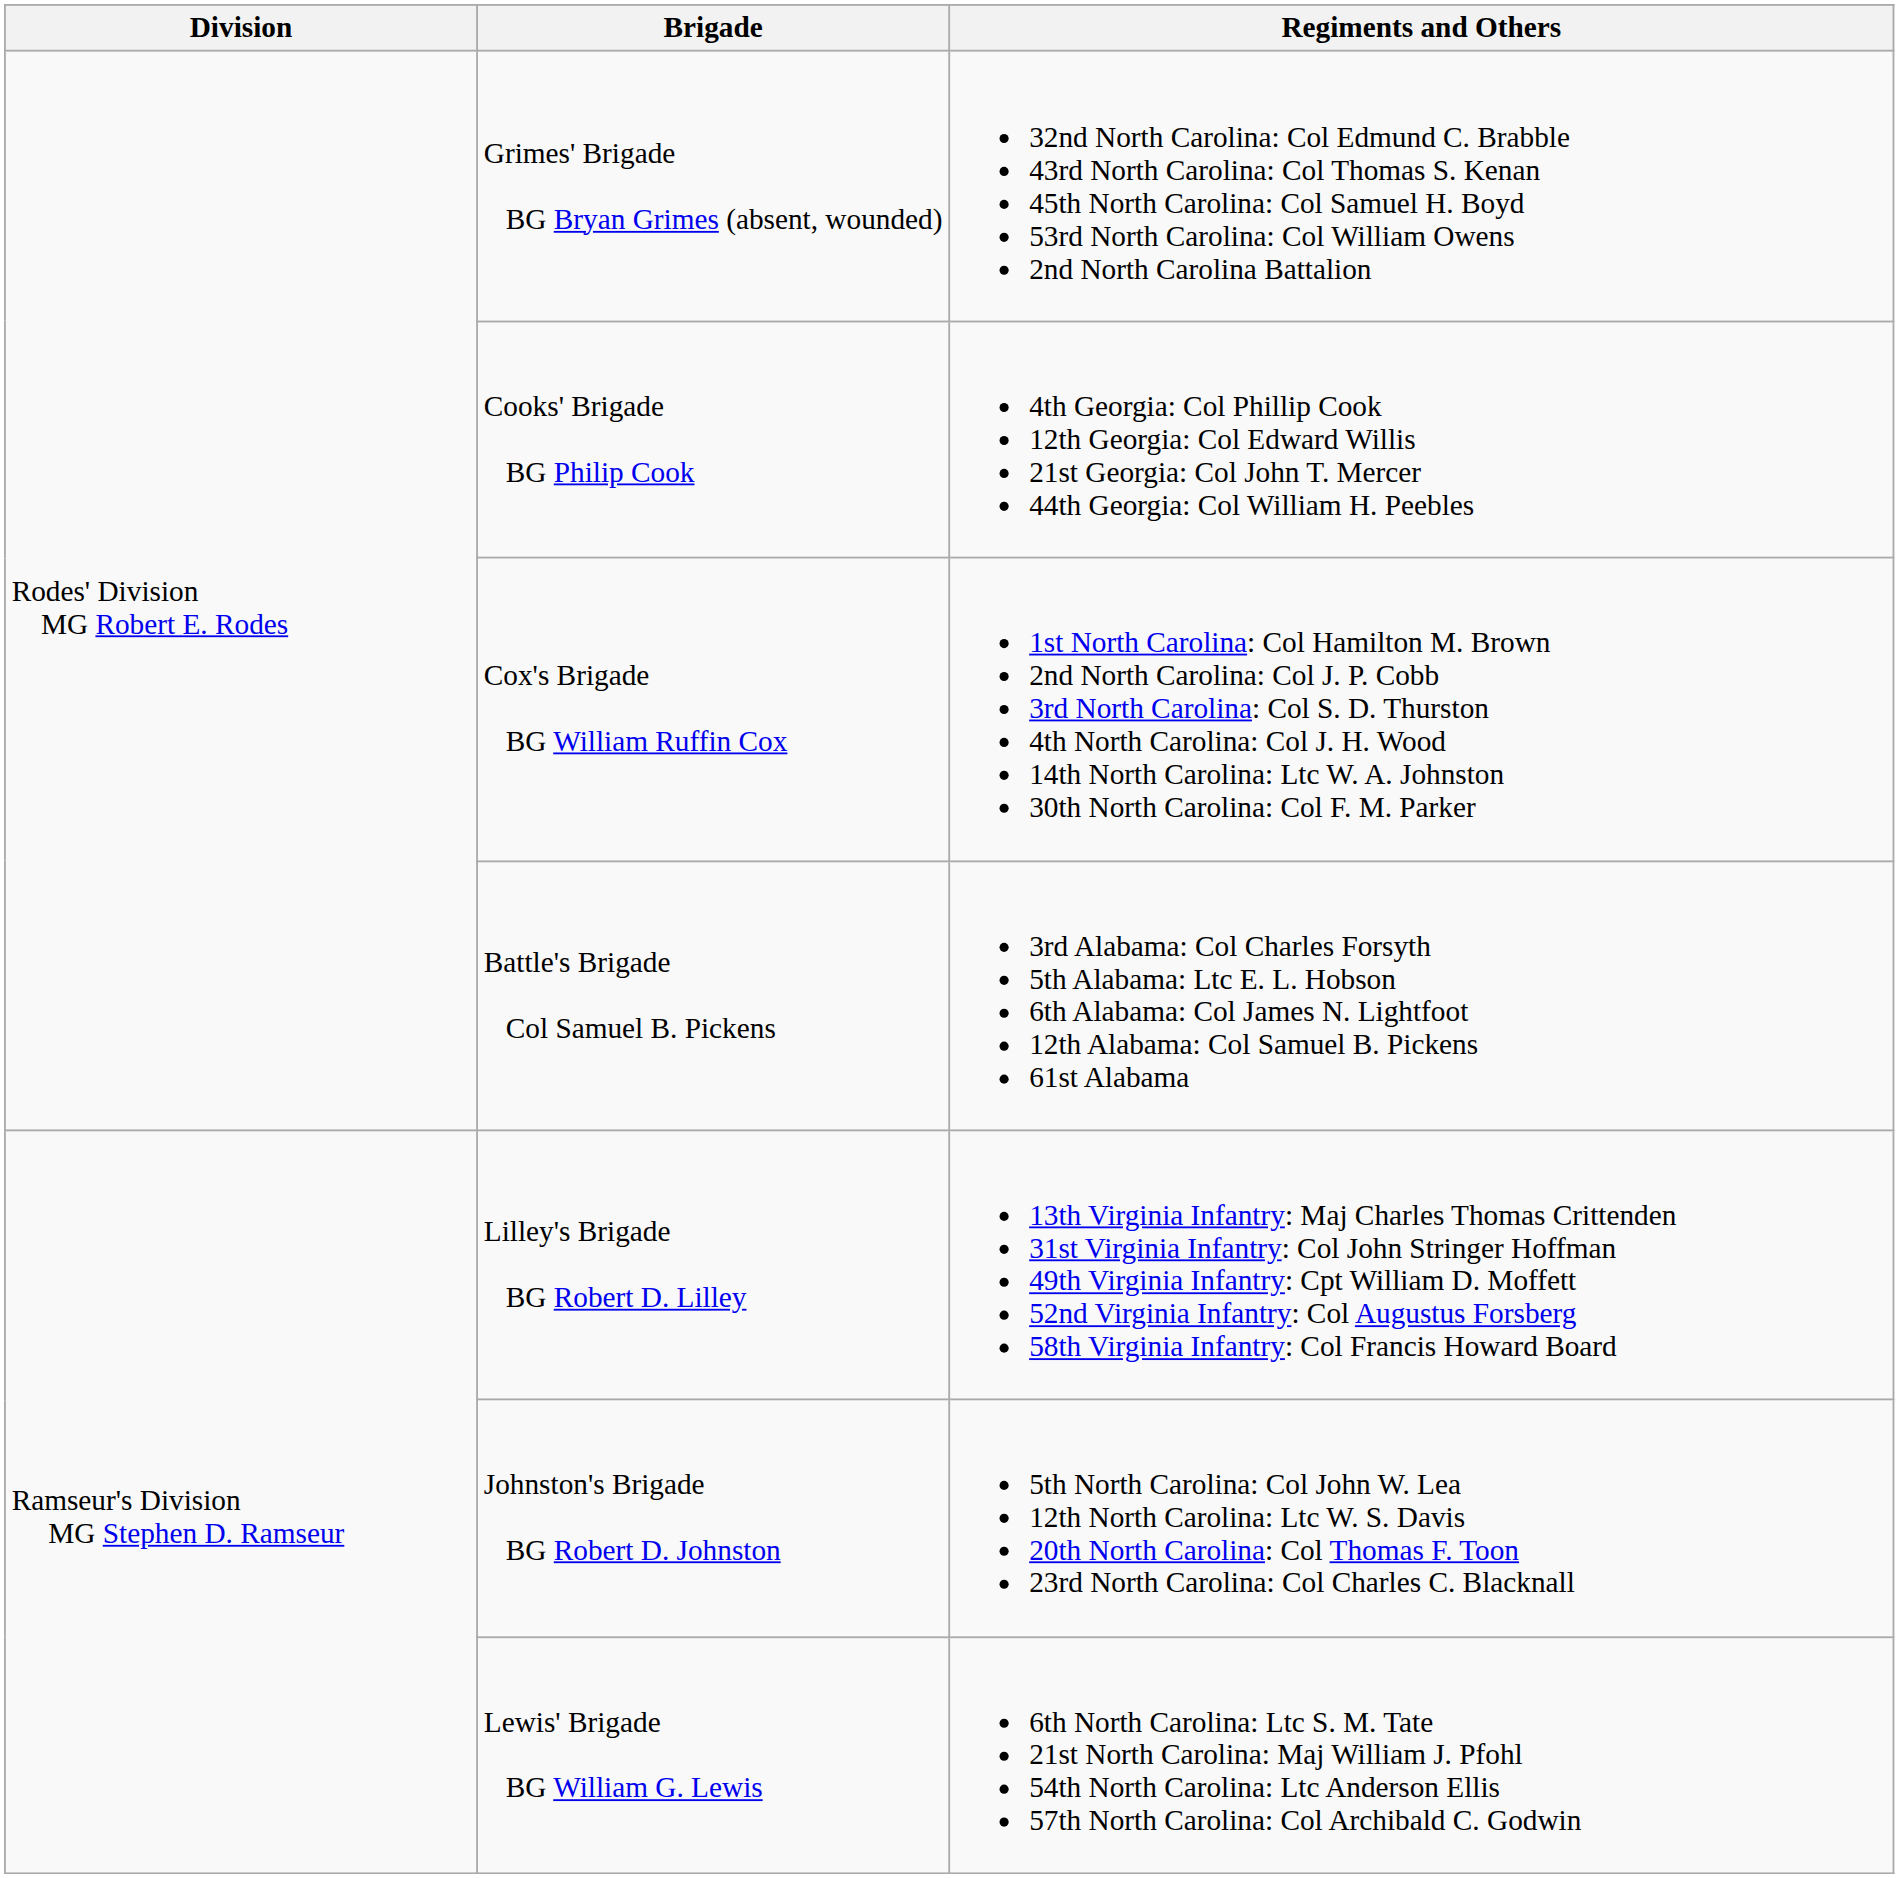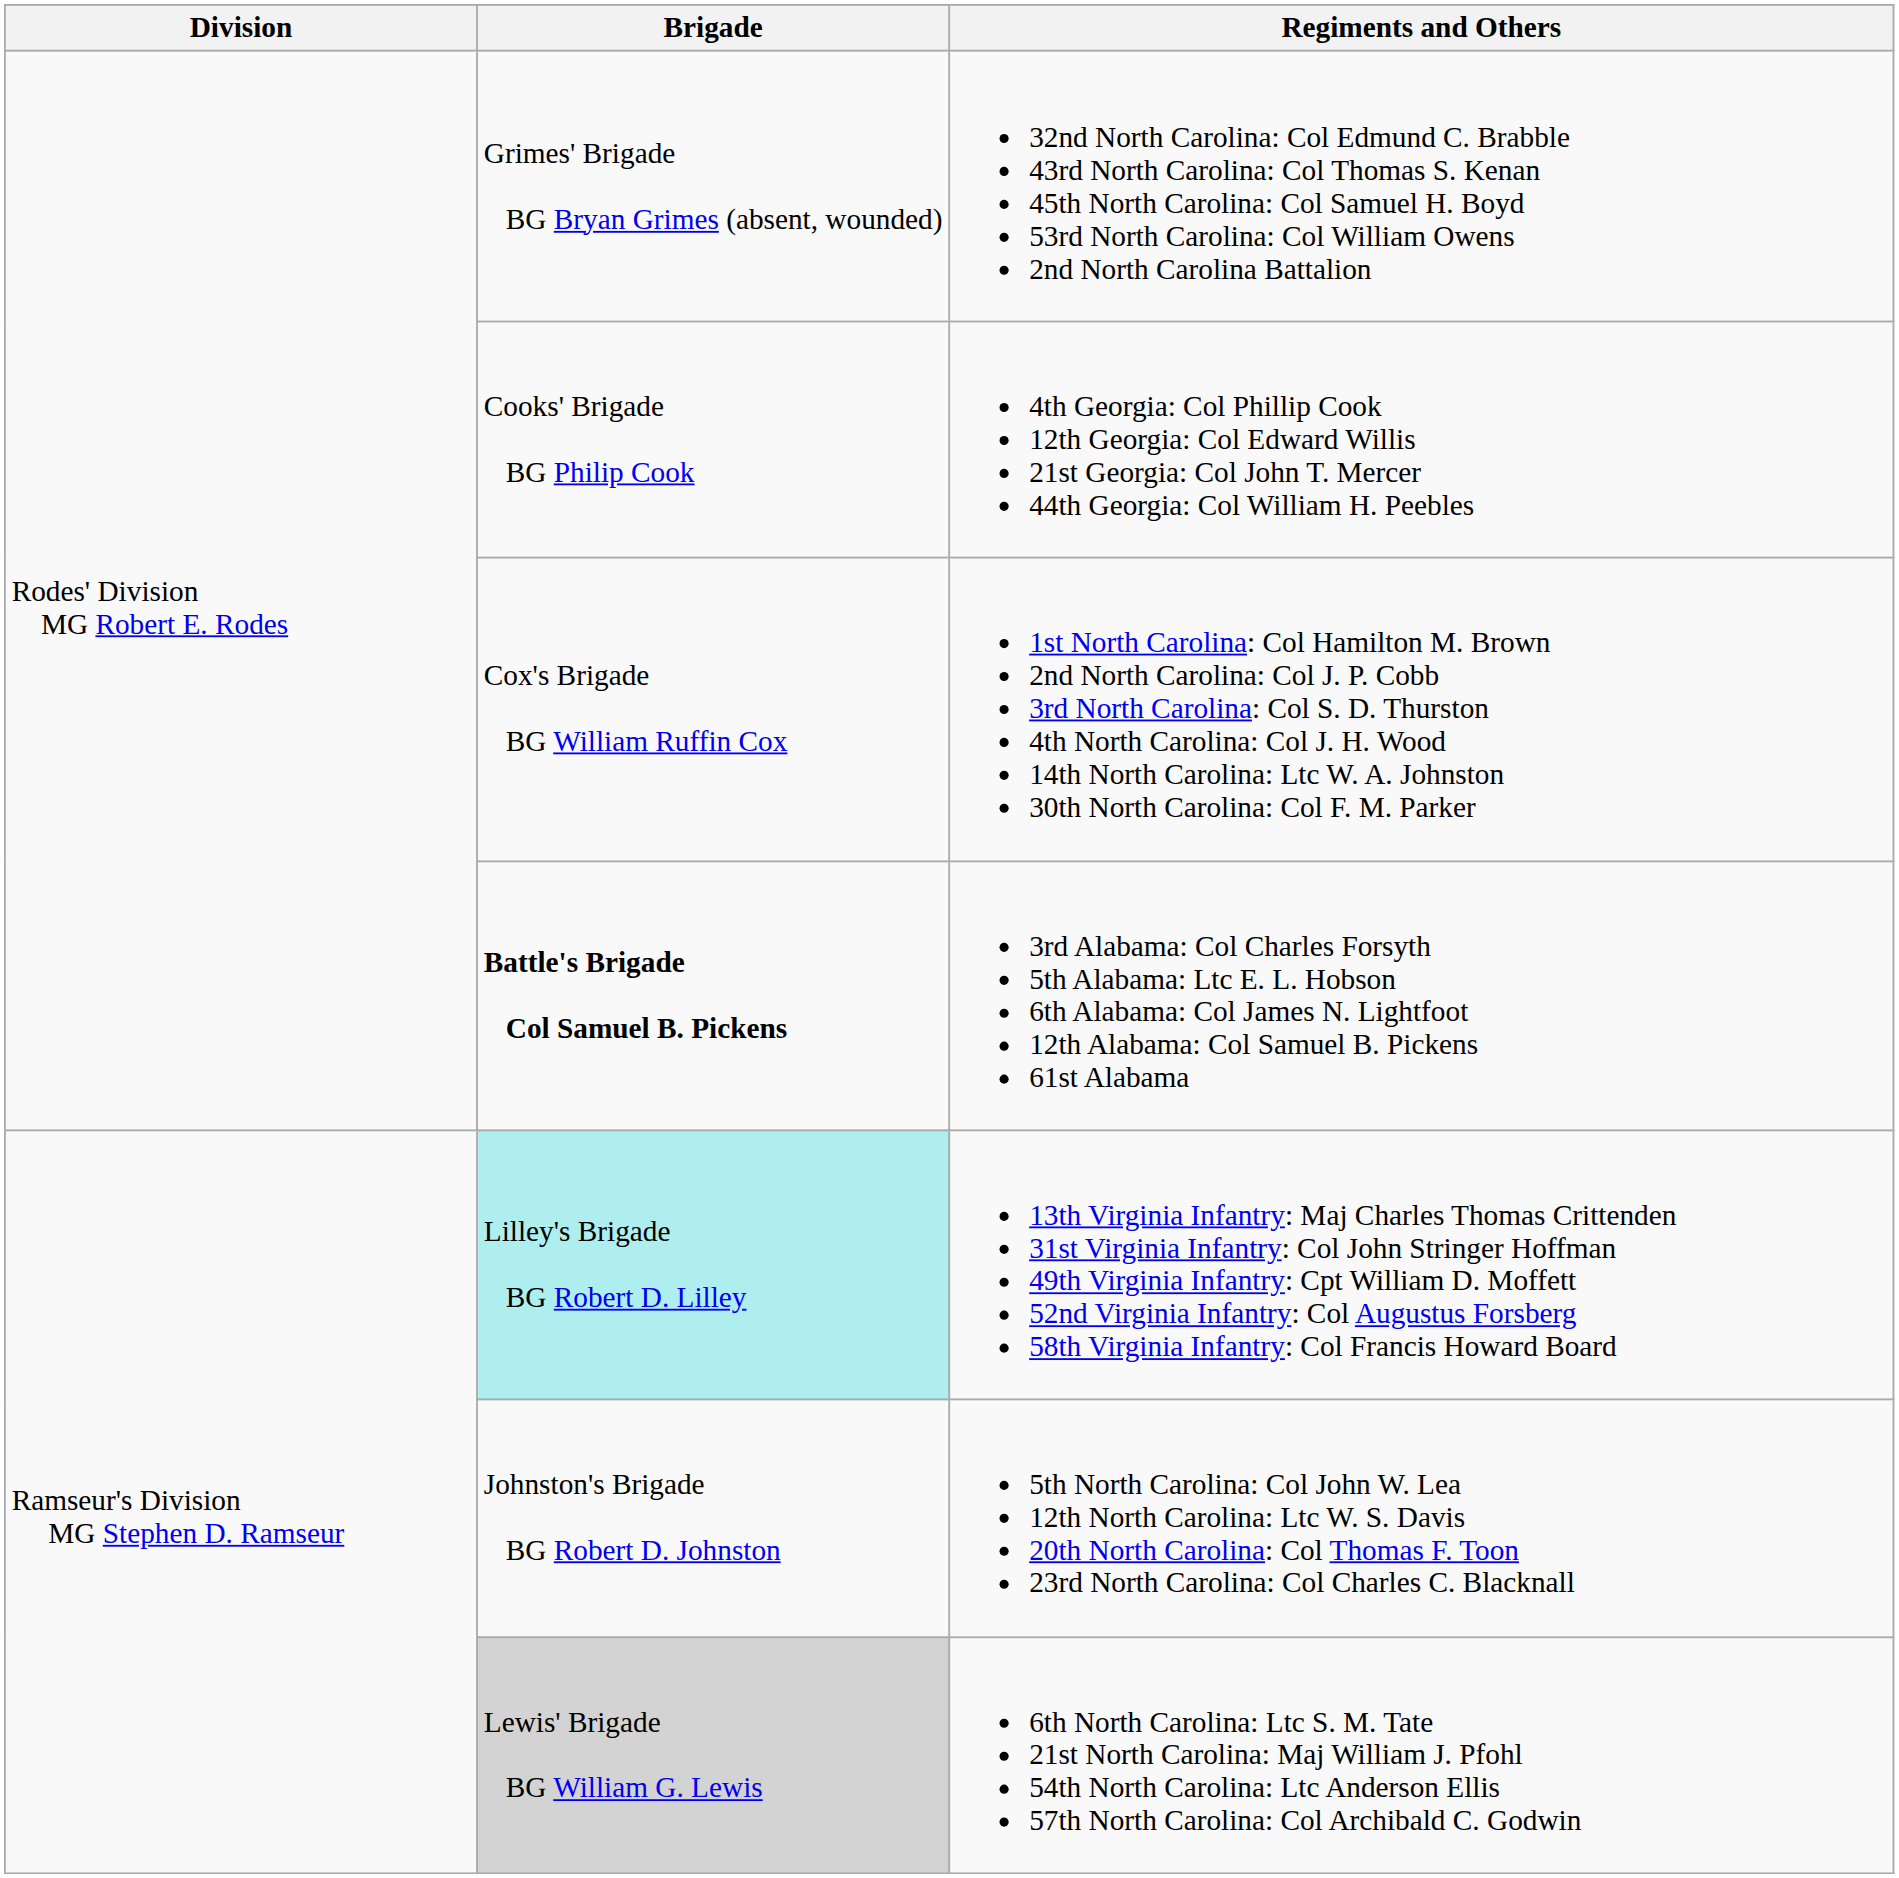(630, 994) normal -> (636, 994) bold
(615, 1264) no background -> (615, 1264) paleturquoise background
(623, 1754) no background -> (623, 1754) lightgrey background
